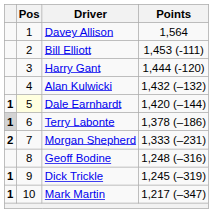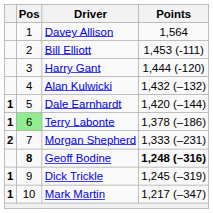(29, 104) lightyellow background -> (29, 104) no background
(10, 122) lightgrey background -> (10, 122) no background
(29, 122) no background -> (29, 122) lightgreen background
(29, 158) normal -> (29, 158) bold
(174, 158) normal -> (174, 158) bold
